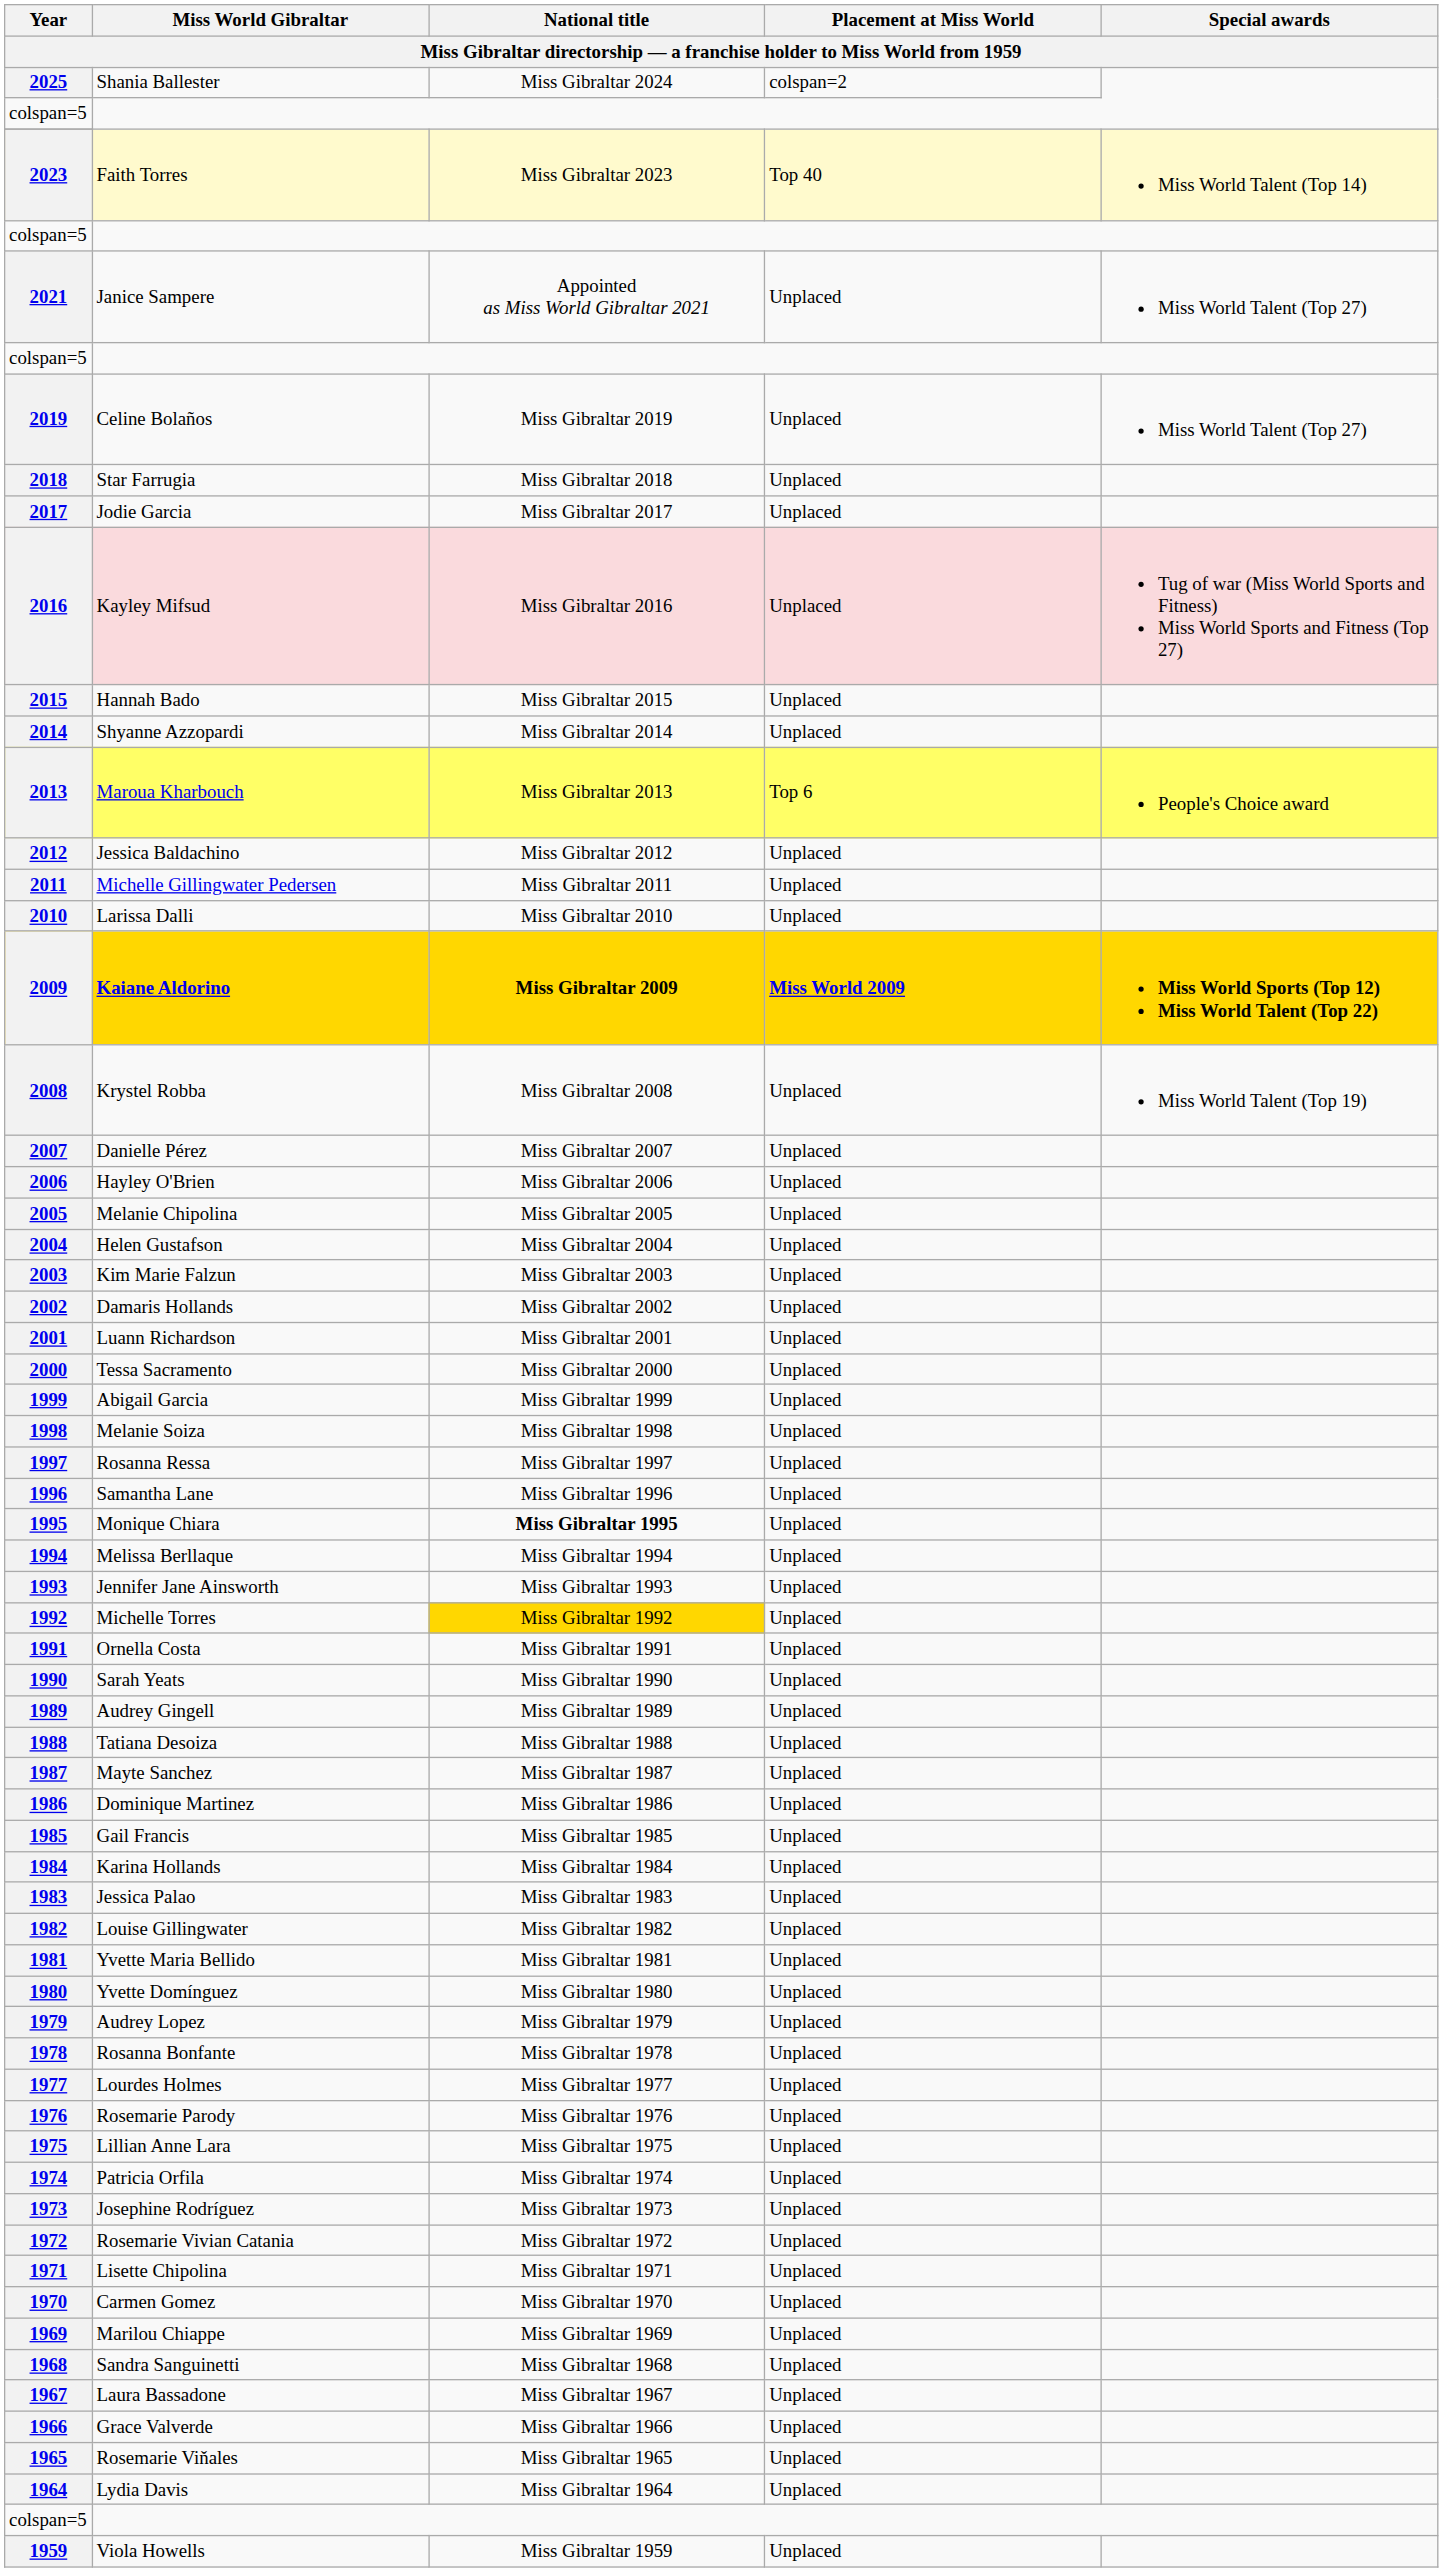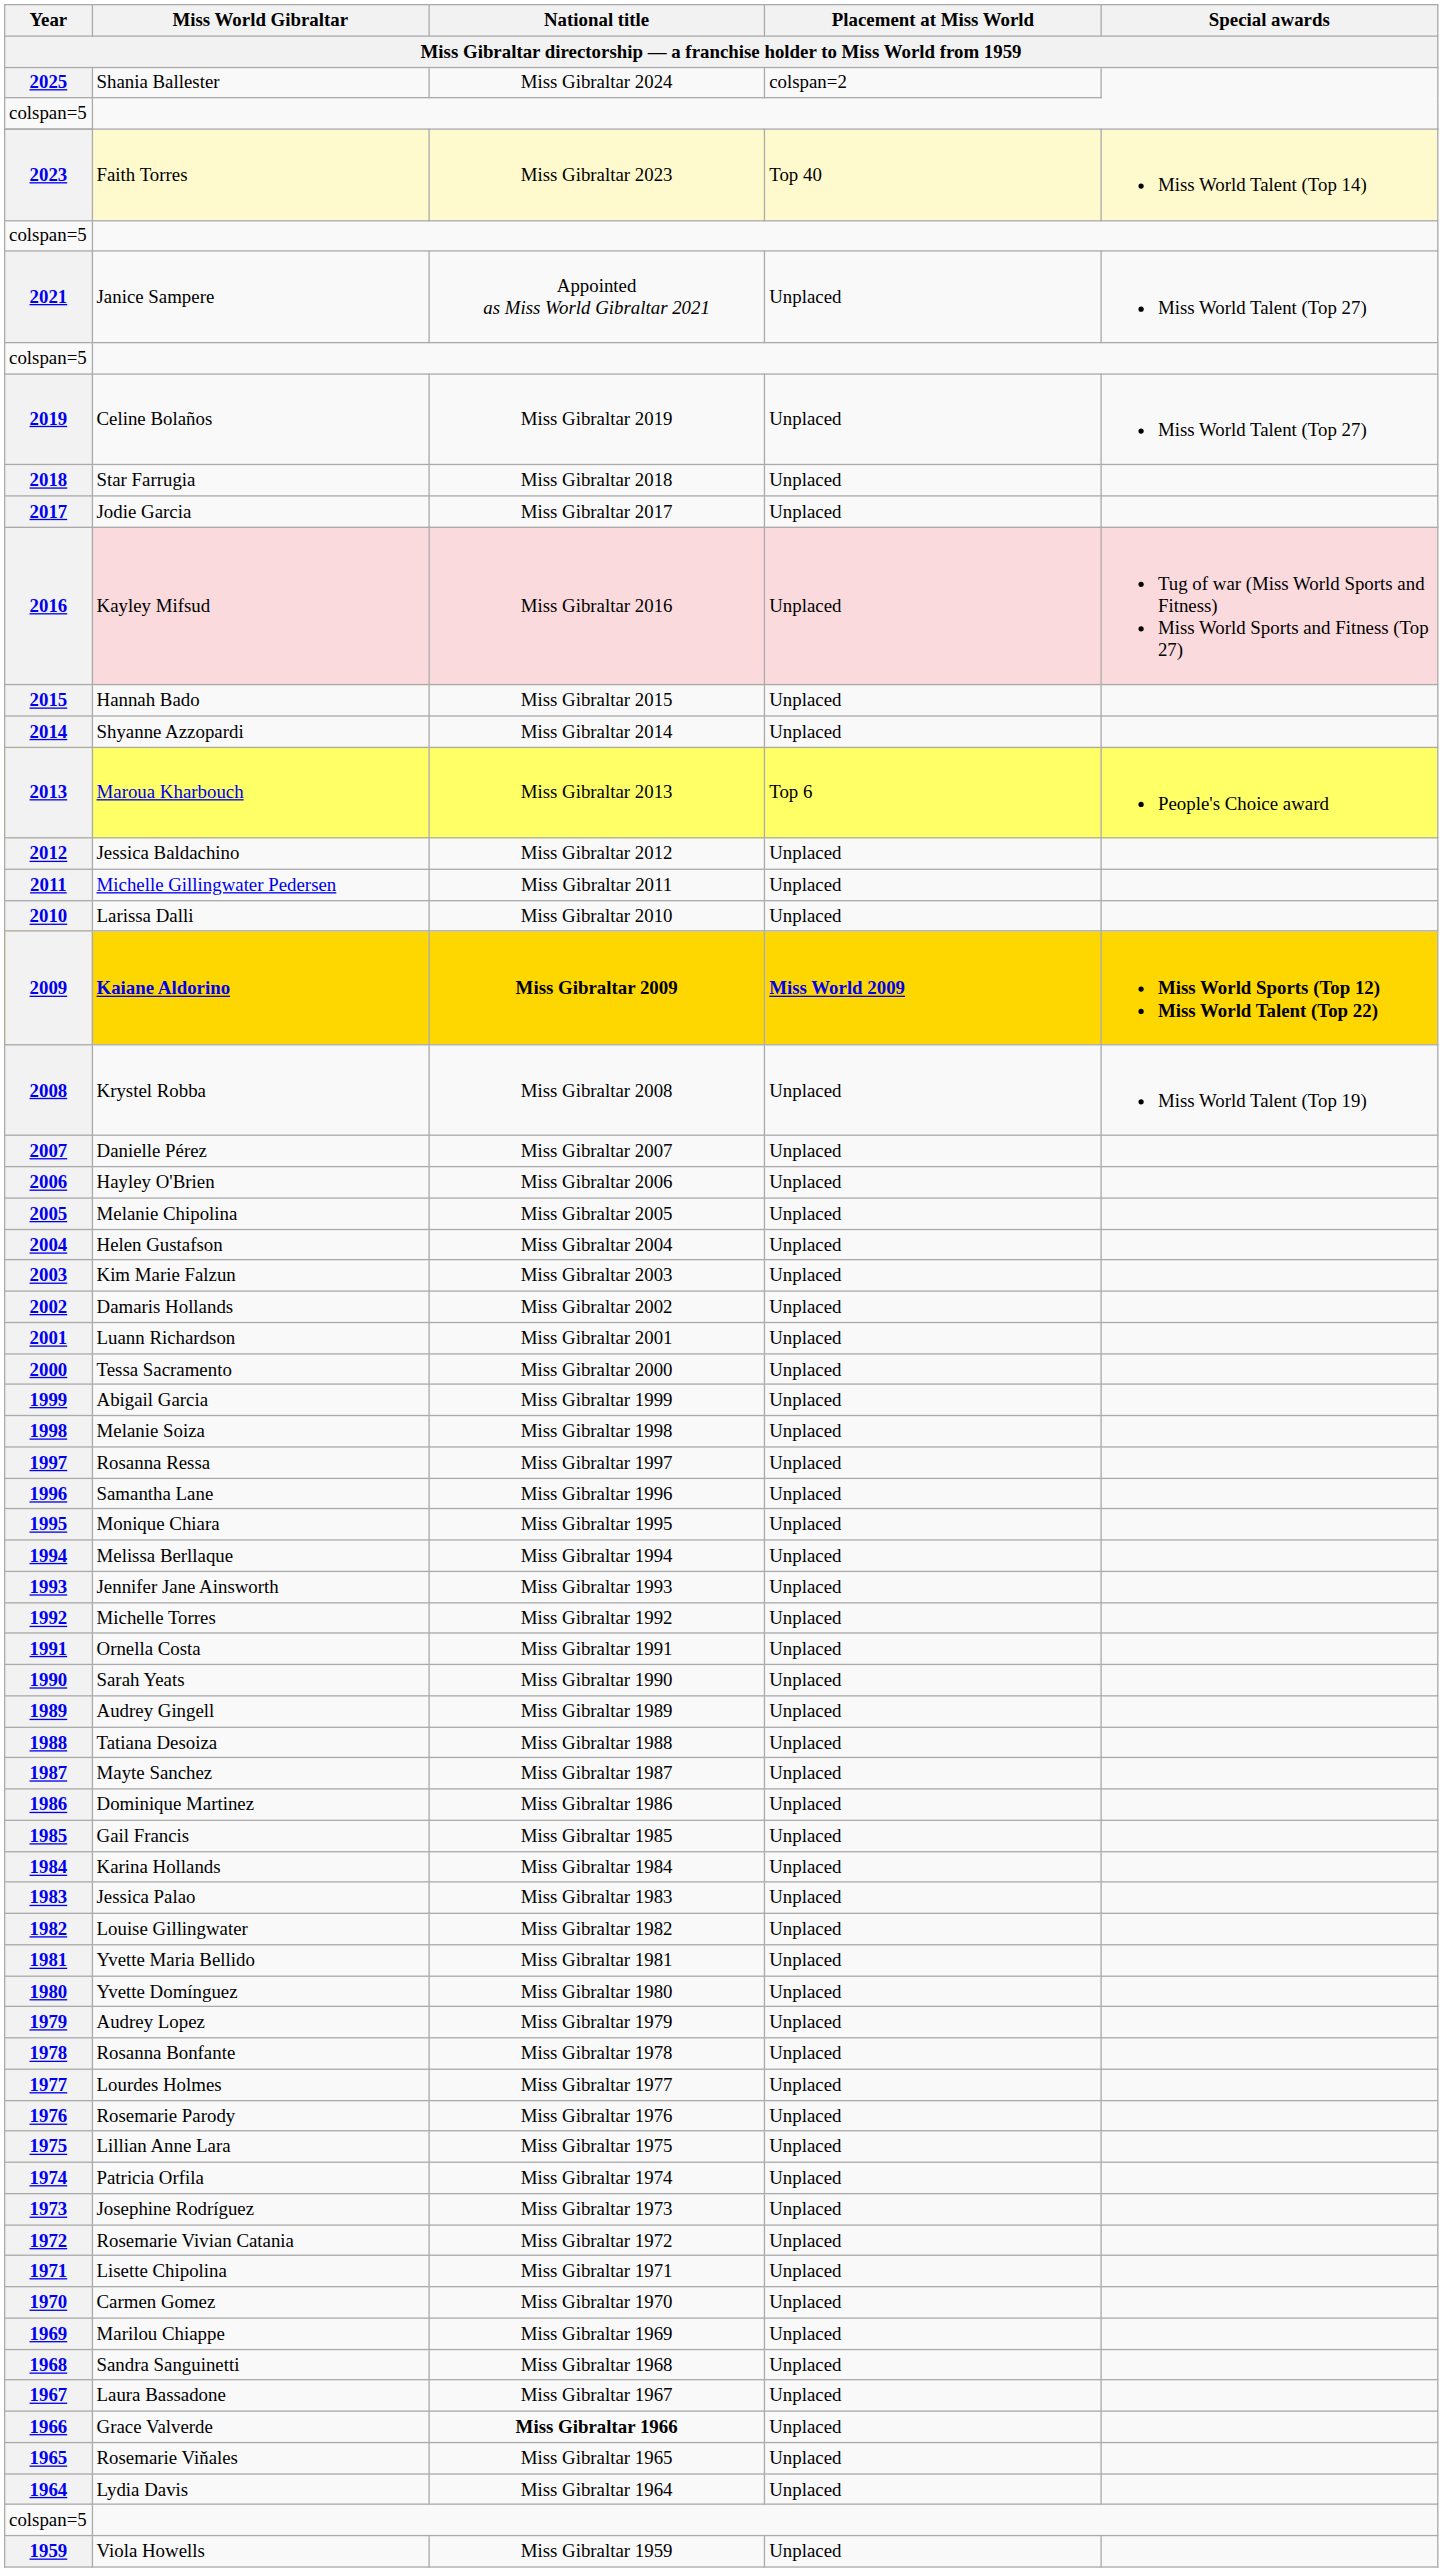(597, 1524) bold -> (597, 1524) normal
(597, 1618) gold background -> (597, 1618) no background
(597, 2427) normal -> (597, 2427) bold
